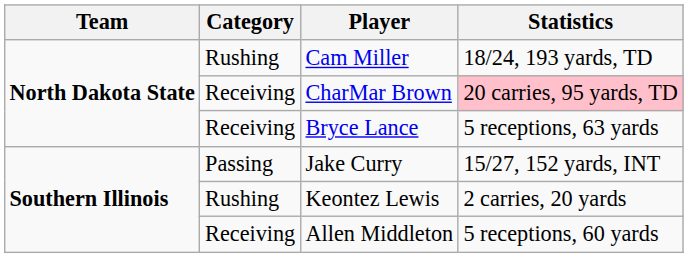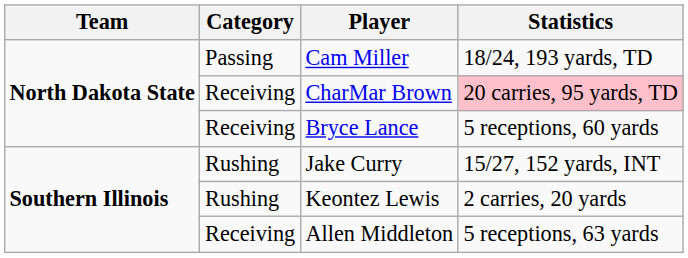(242, 57) Rushing -> (239, 57) Passing
(561, 128) 5 receptions, 63 yards -> (561, 128) 5 receptions, 60 yards
(239, 163) Passing -> (242, 163) Rushing
(561, 234) 5 receptions, 60 yards -> (561, 234) 5 receptions, 63 yards
